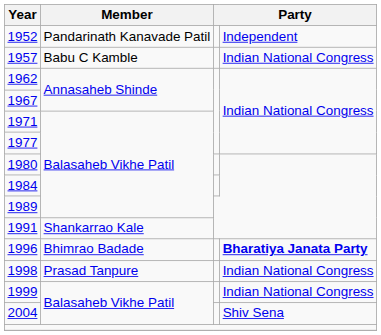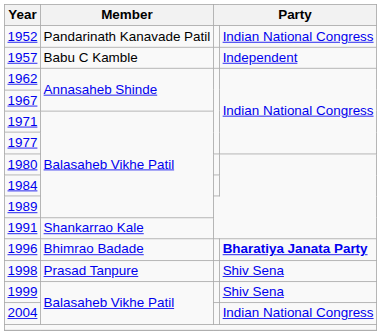(260, 36) Independent -> (298, 36) Indian National Congress
(298, 57) Indian National Congress -> (260, 57) Independent
(298, 270) Indian National Congress -> (253, 270) Shiv Sena
(298, 292) Indian National Congress -> (253, 292) Shiv Sena
(253, 313) Shiv Sena -> (298, 313) Indian National Congress
